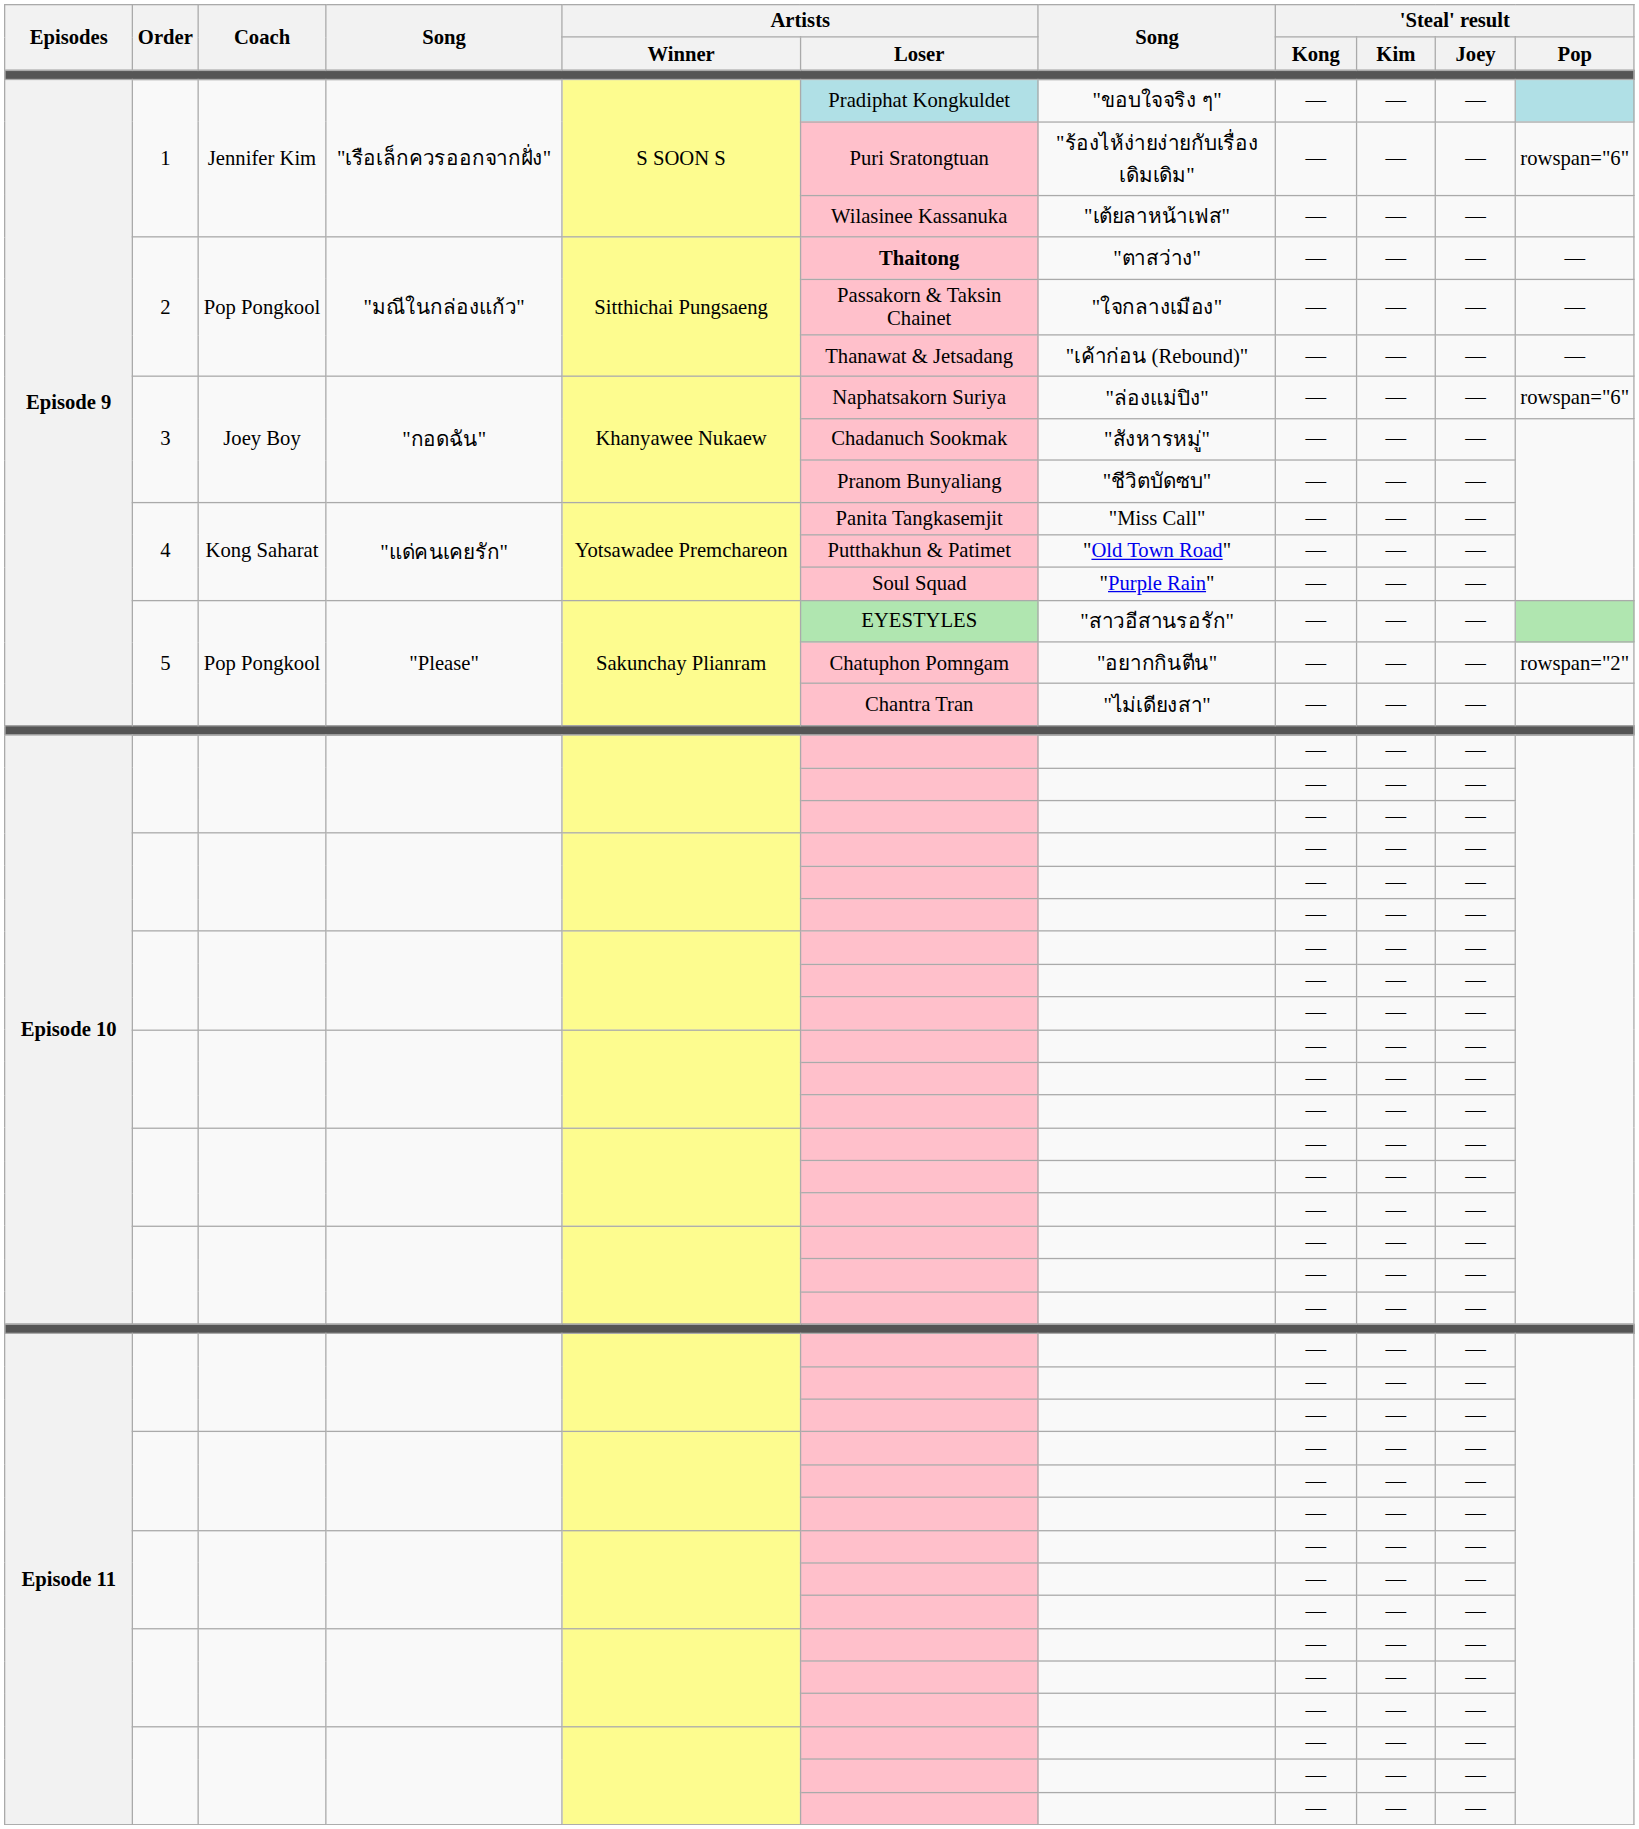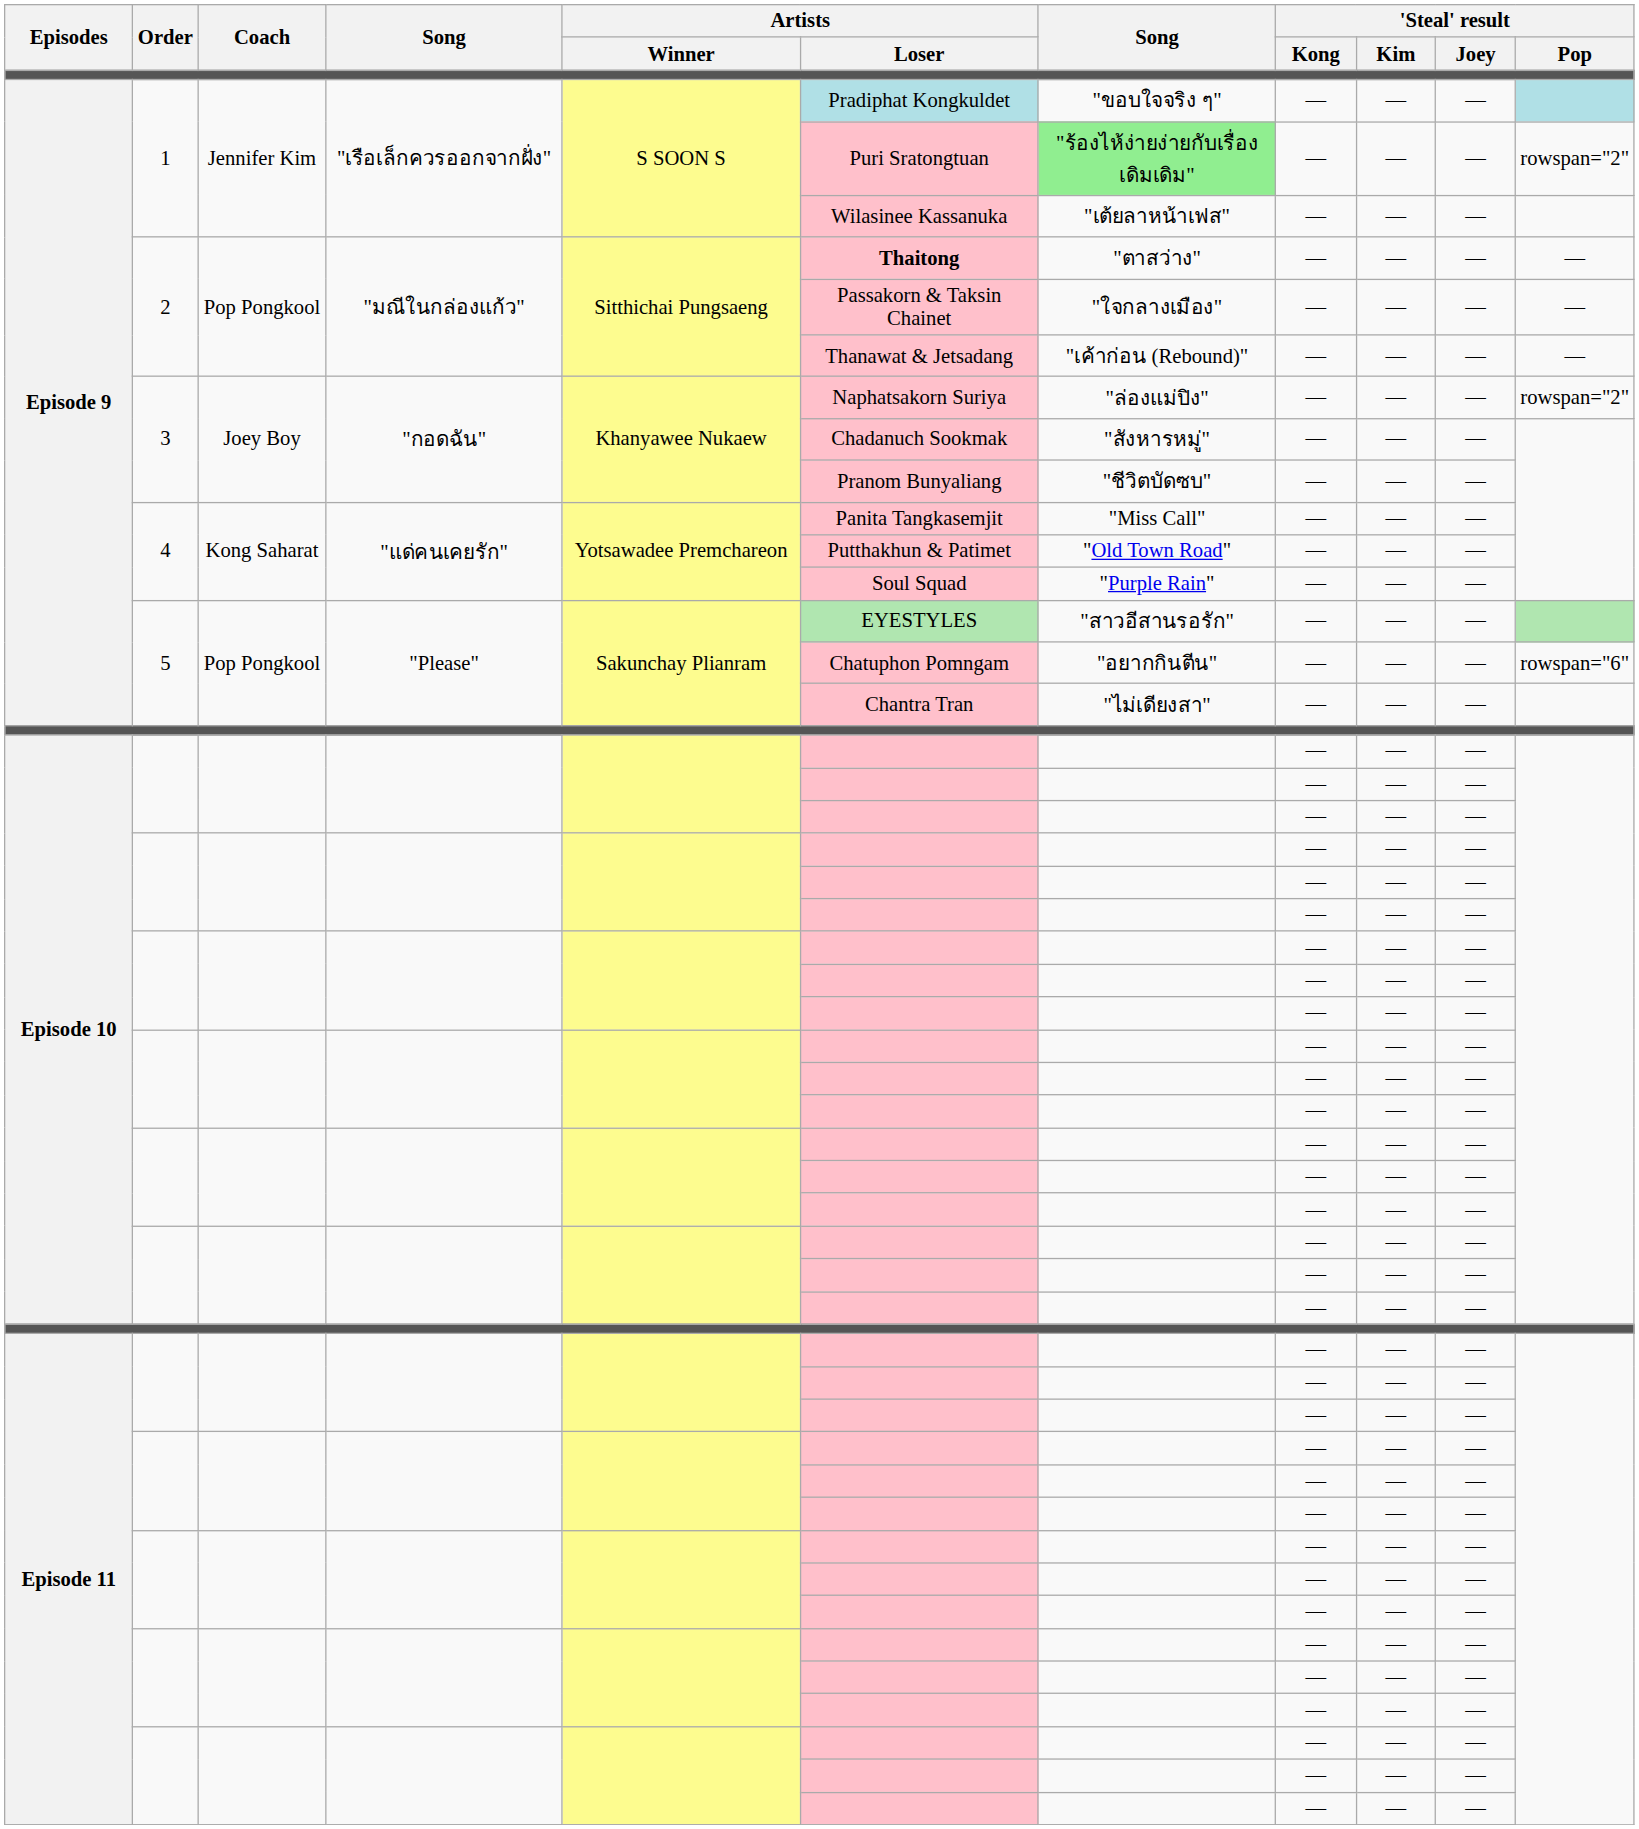(1157, 158) no background -> (1157, 158) lightgreen background
(1575, 158) rowspan="6" -> (1575, 158) rowspan="2"
(1575, 397) rowspan="6" -> (1575, 397) rowspan="2"
(1575, 662) rowspan="2" -> (1575, 662) rowspan="6"
